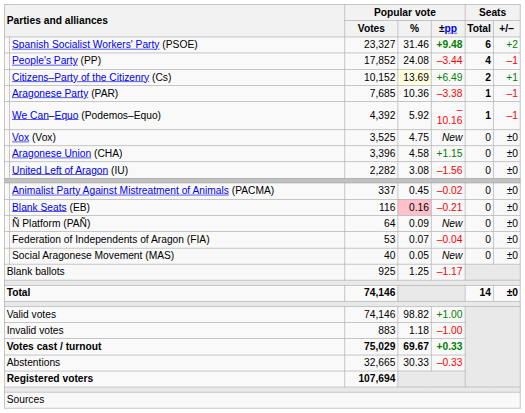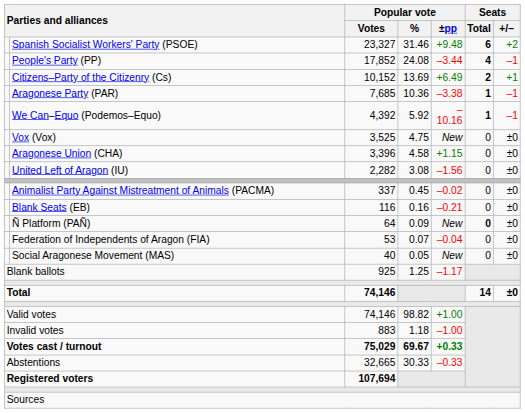(449, 45) bold -> (449, 45) normal
(416, 77) lightyellow background -> (416, 77) no background
(419, 207) pink background -> (419, 207) no background
(488, 223) normal -> (488, 223) bold
